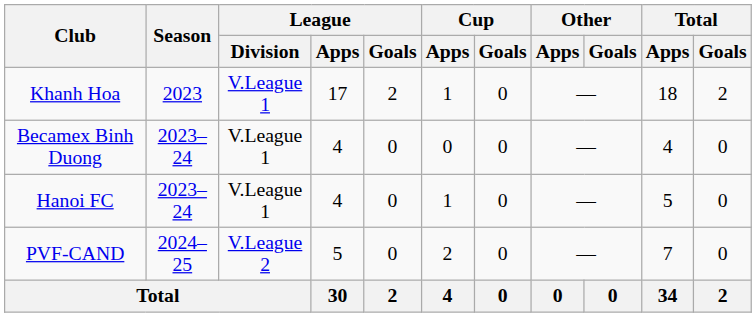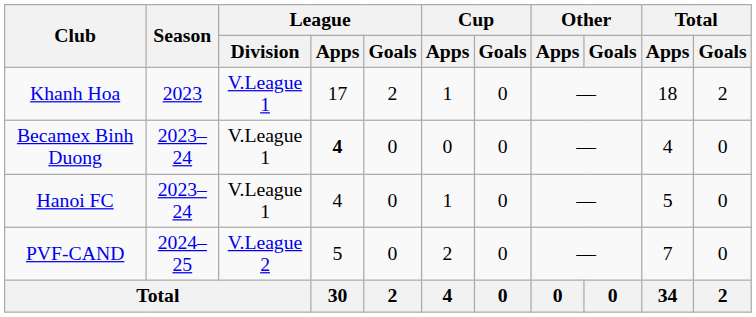(338, 146) normal -> (338, 146) bold
